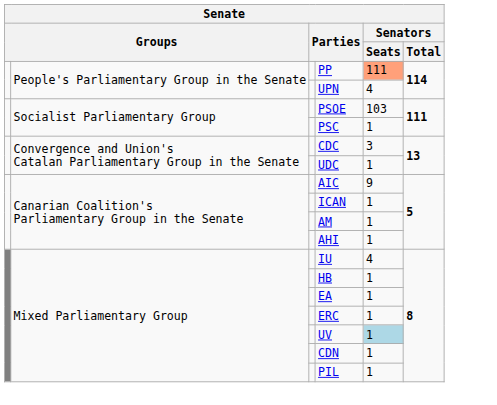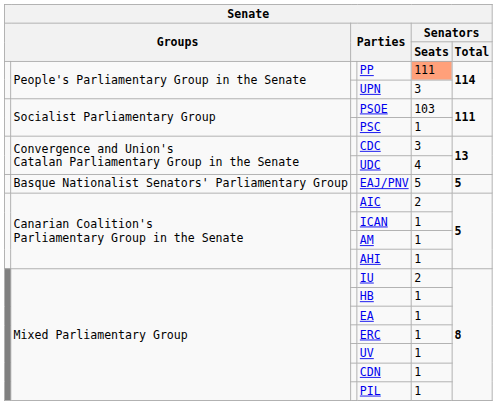(369, 89) 4 -> (418, 89) 3
(369, 165) 1 -> (418, 165) 4
+ row: (384, 184)
(369, 184) 9 -> (418, 202) 2
(369, 259) 4 -> (418, 278) 2
(369, 334) lightblue background -> (418, 353) no background
